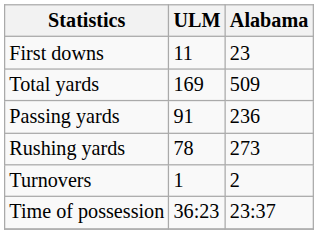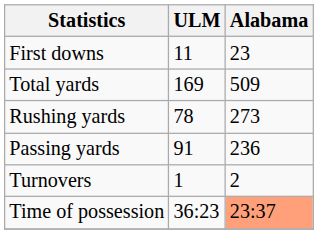rows swapped: (67, 148) <-> (64, 116)
(253, 212) no background -> (253, 212) lightsalmon background
